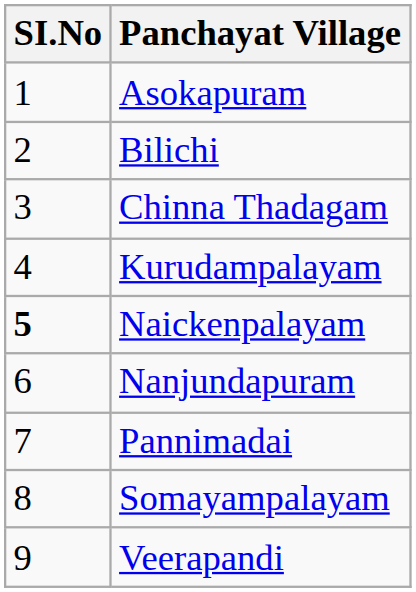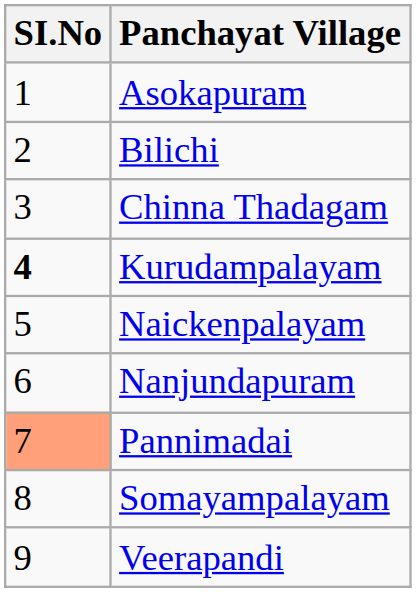(23, 265) normal -> (23, 265) bold
(23, 324) bold -> (23, 324) normal
(23, 440) no background -> (23, 440) lightsalmon background
